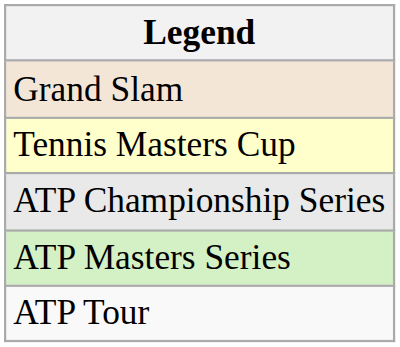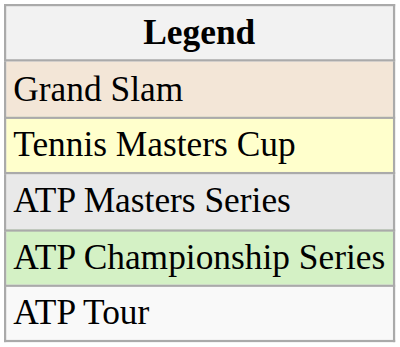(199, 200) ATP Championship Series -> (152, 200) ATP Masters Series
(152, 256) ATP Masters Series -> (199, 256) ATP Championship Series
